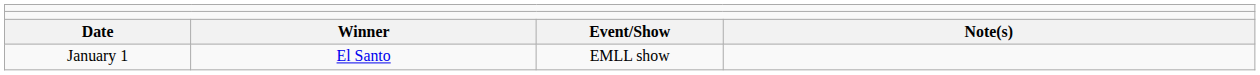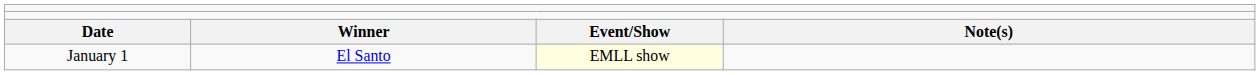(630, 56) no background -> (630, 56) lightyellow background
